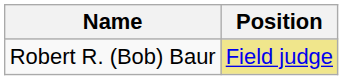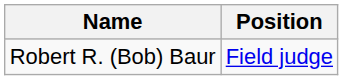(279, 56) khaki background -> (279, 56) no background
